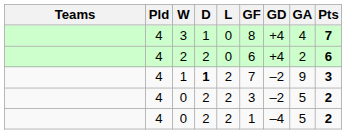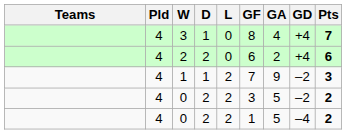columns swapped: (302, 14) <-> (277, 14)
(206, 77) bold -> (206, 77) normal
